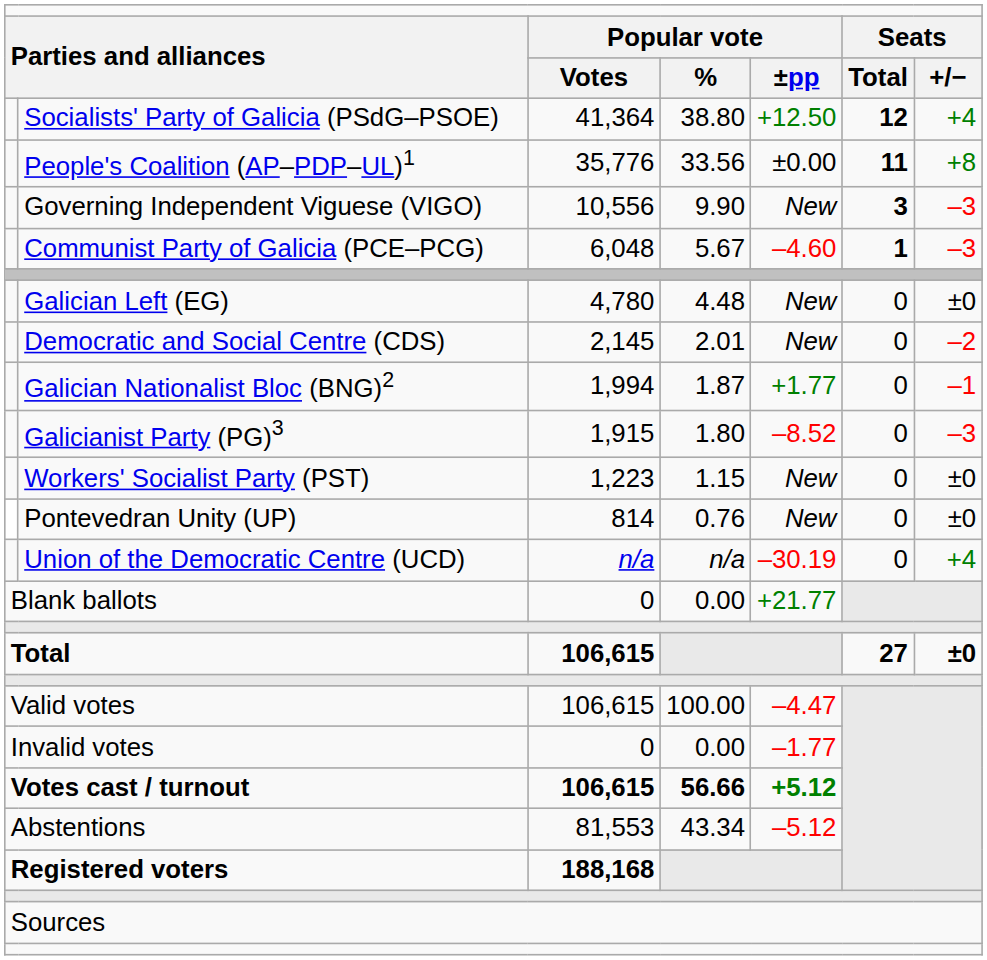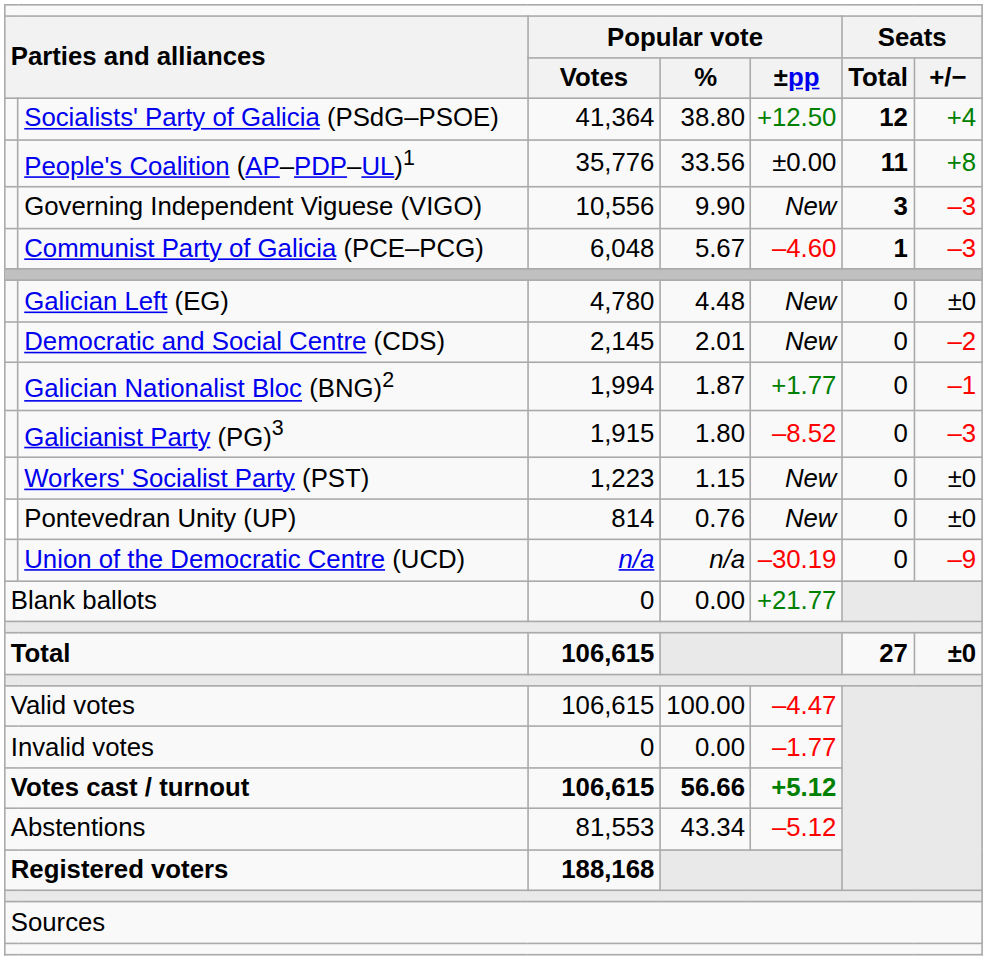(961, 559) +4 -> (962, 559) –9
